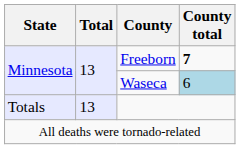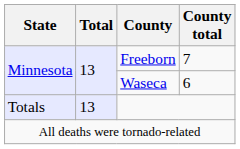(187, 58) bold -> (187, 58) normal
(187, 82) lightblue background -> (187, 82) no background
